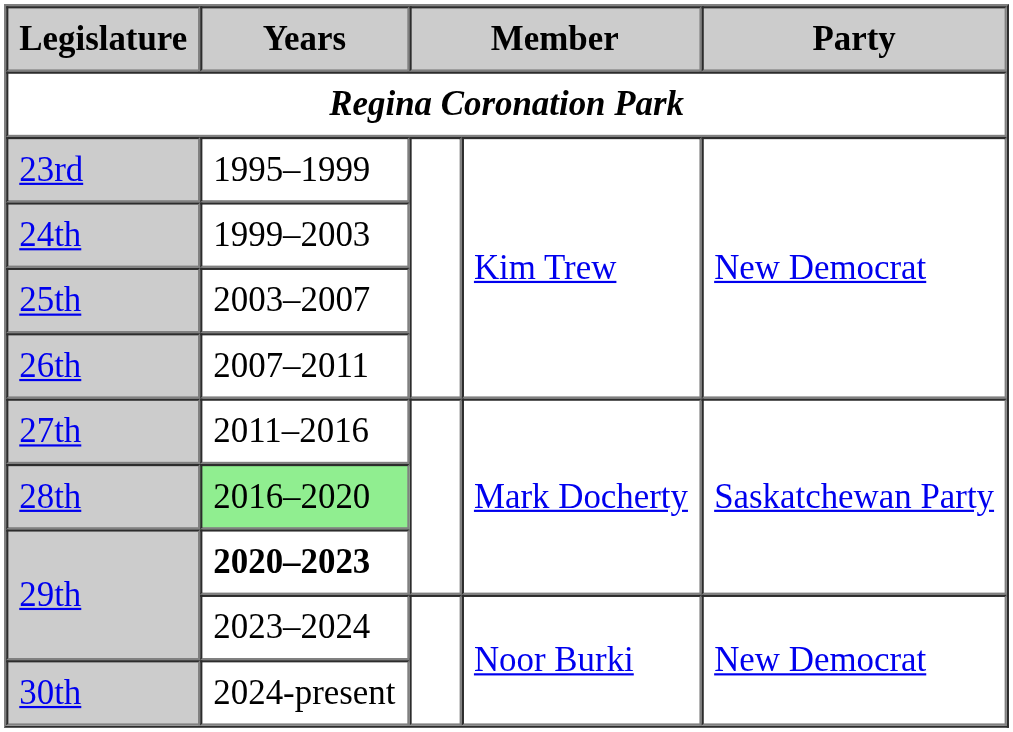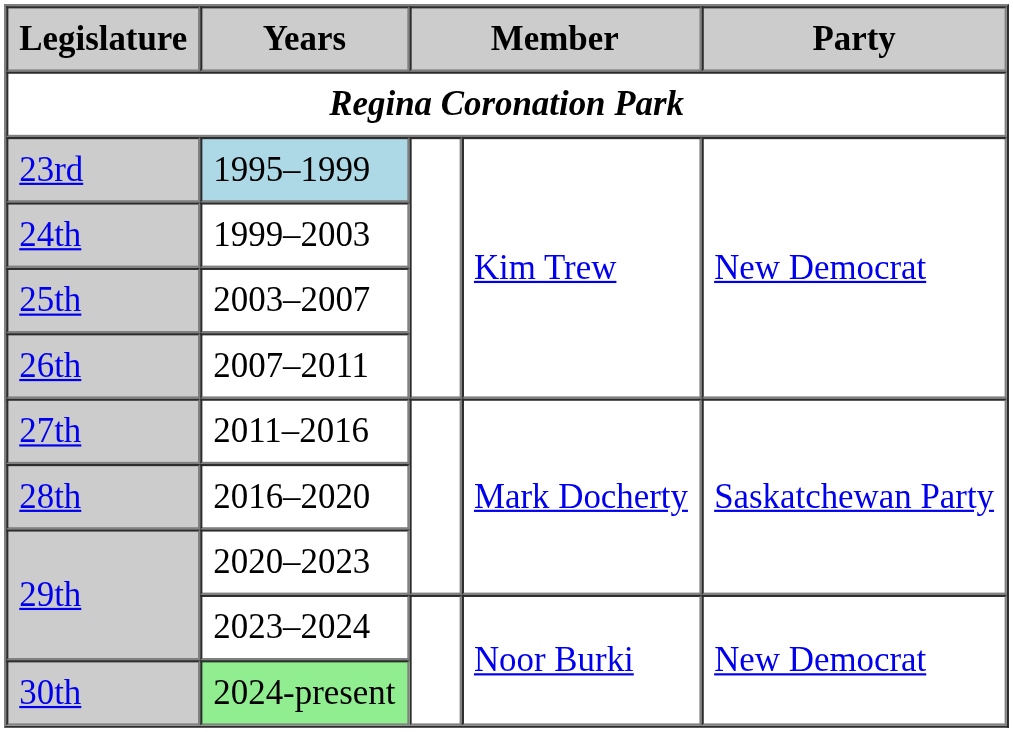(292, 169) no background -> (292, 169) lightblue background
(292, 496) lightgreen background -> (292, 496) no background
(292, 561) bold -> (292, 561) normal
(304, 692) no background -> (304, 692) lightgreen background
